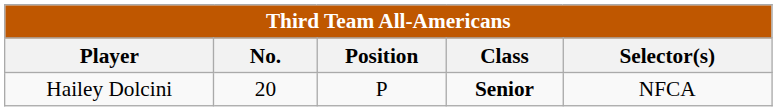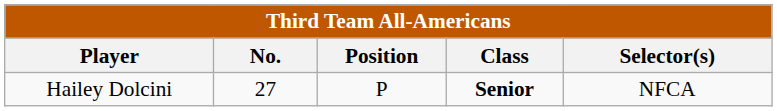(265, 88) 20 -> (265, 88) 27
